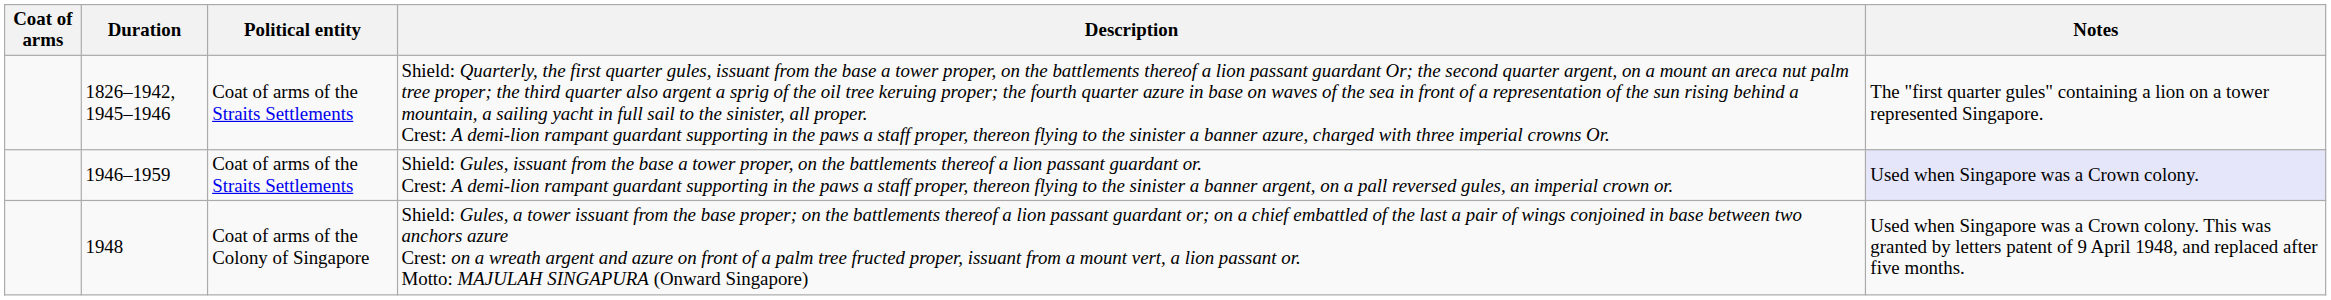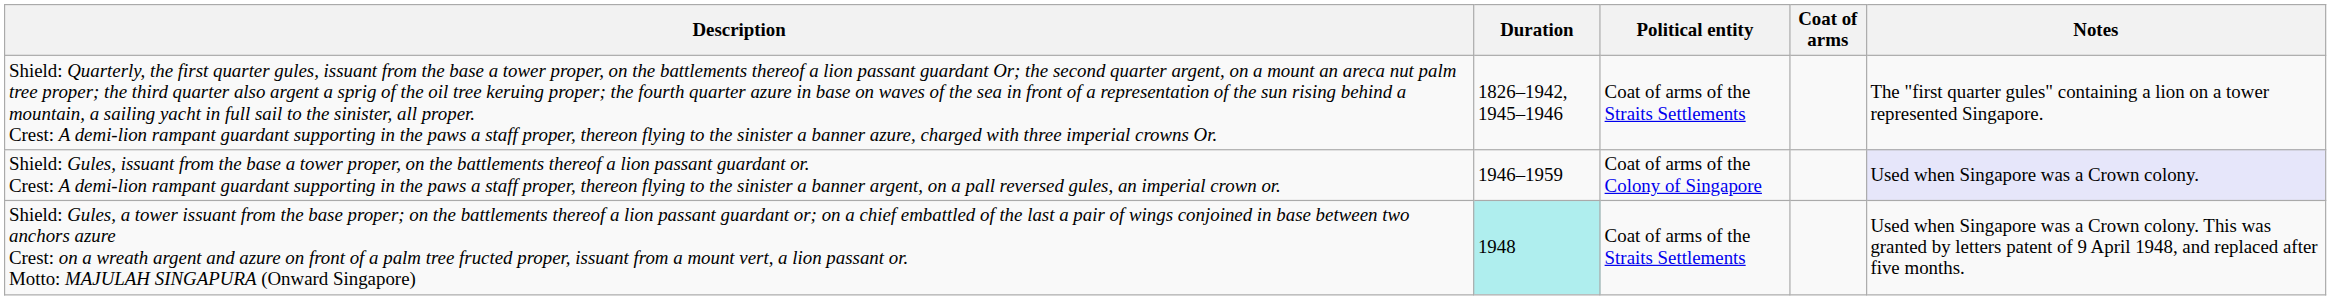columns swapped: (43, 30) <-> (1132, 30)
(285, 174) Coat of arms of the Straits Settlements -> (1683, 174) Coat of arms of the Colony of Singapore
(104, 247) no background -> (1497, 247) paleturquoise background
(291, 247) Coat of arms of the Colony of Singapore -> (1677, 247) Coat of arms of the Straits Settlements
